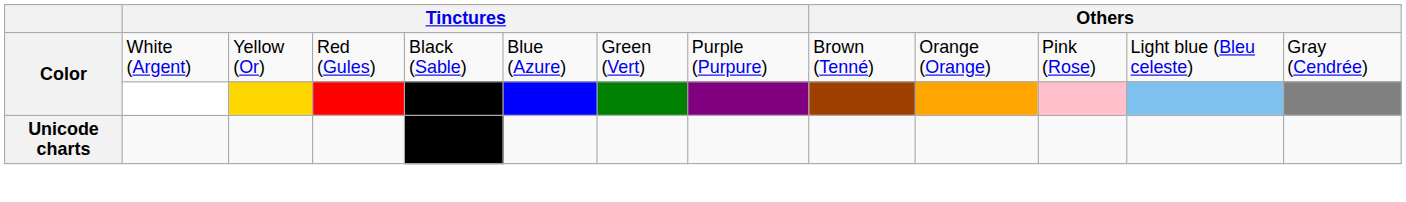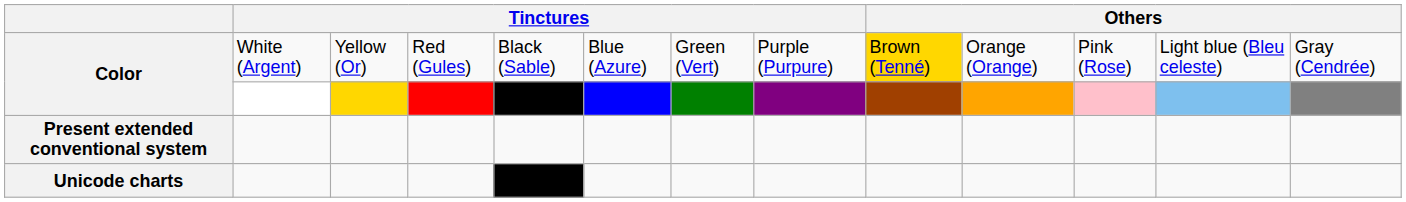(844, 57) no background -> (900, 57) gold background
+ row: (119, 139)
